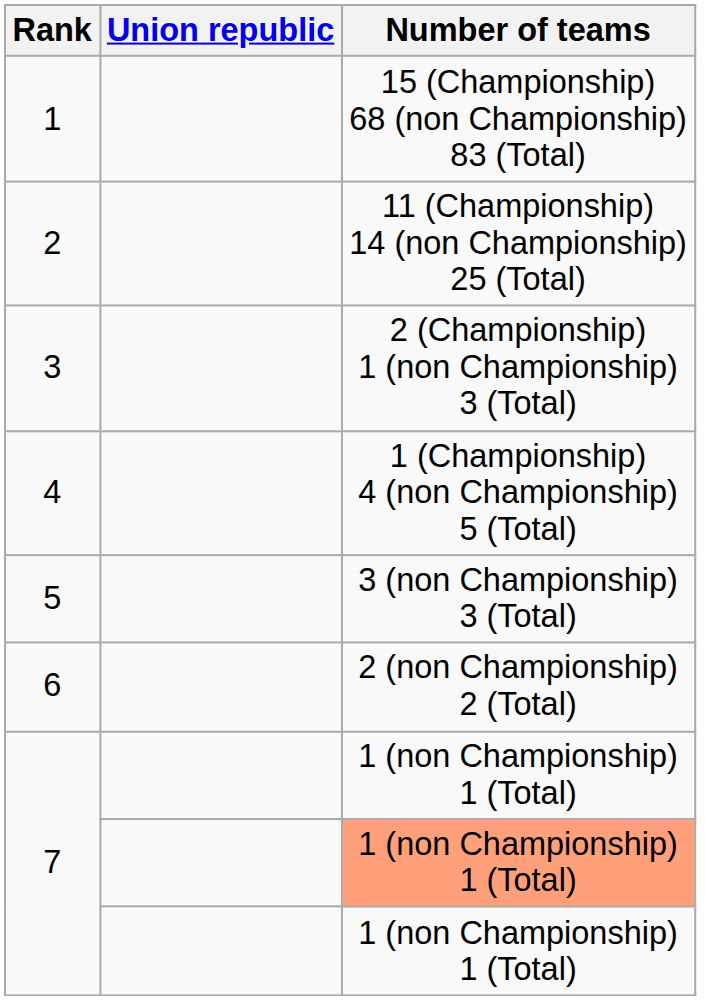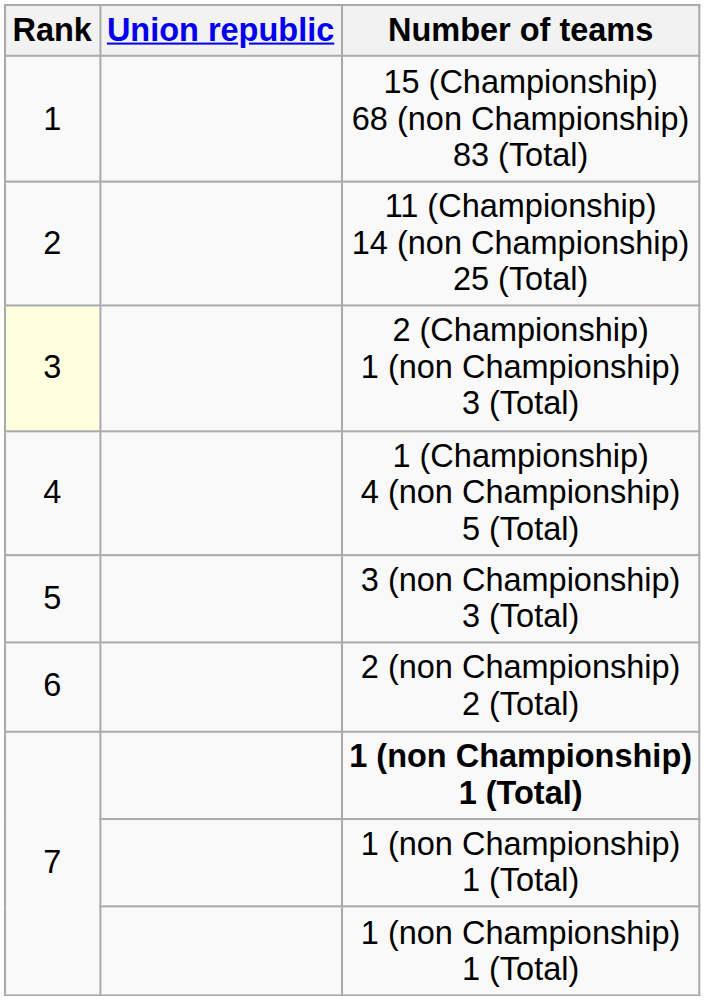(52, 367) no background -> (52, 367) lightyellow background
(518, 774) normal -> (521, 774) bold
(518, 862) lightsalmon background -> (521, 862) no background
